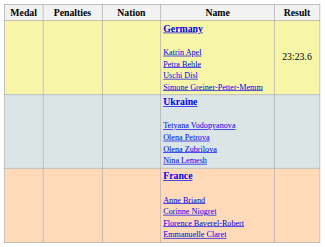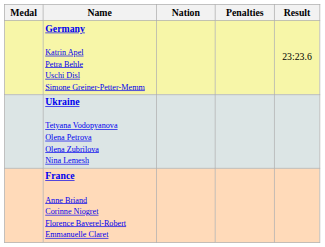columns swapped: (218, 12) <-> (72, 12)
